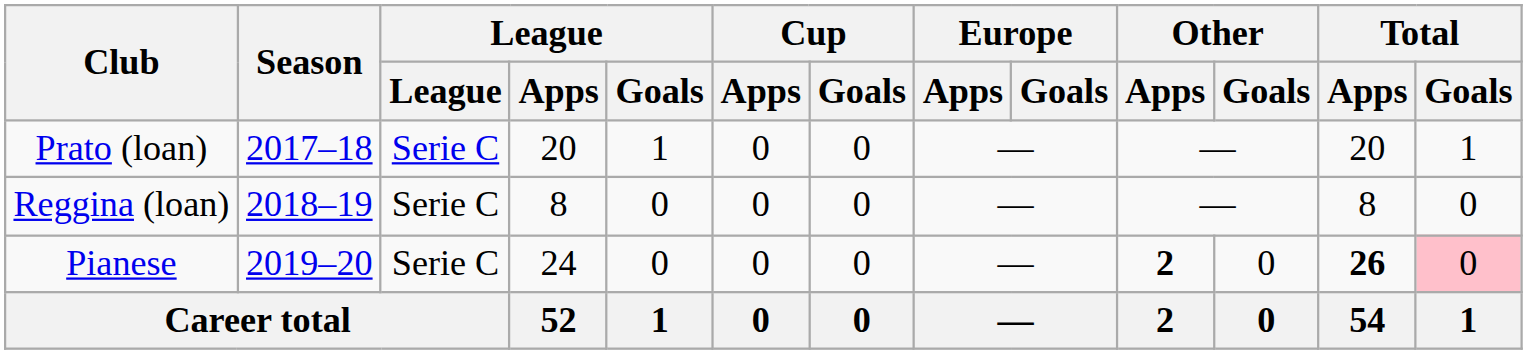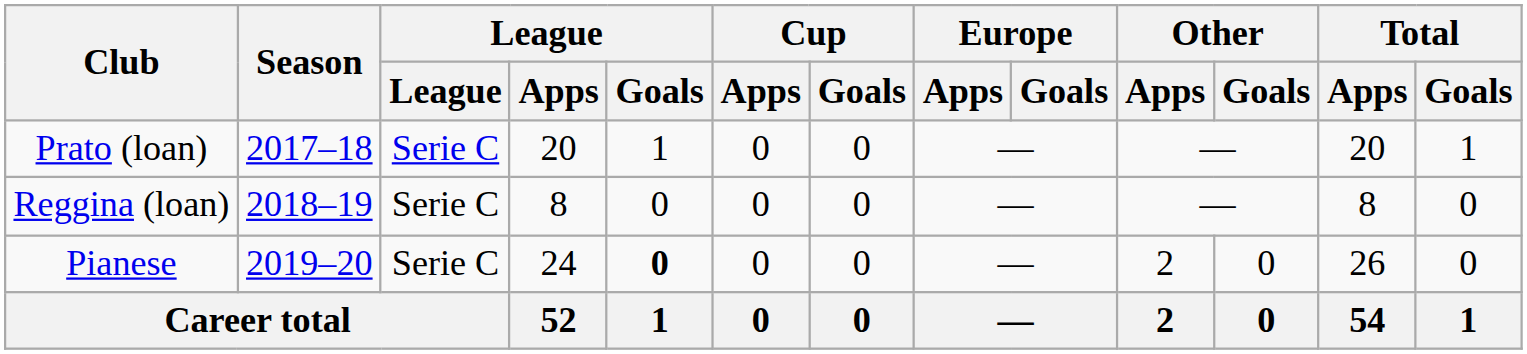(660, 262) normal -> (660, 262) bold
(1165, 262) bold -> (1165, 262) normal
(1367, 262) bold -> (1367, 262) normal
(1468, 262) pink background -> (1468, 262) no background
